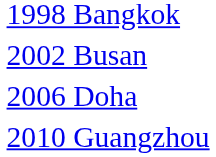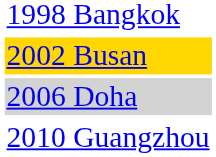(77, 55) no background -> (77, 55) gold background
(72, 96) no background -> (72, 96) lightgrey background
